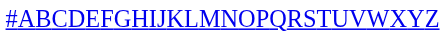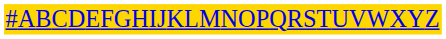(223, 19) no background -> (223, 19) gold background
